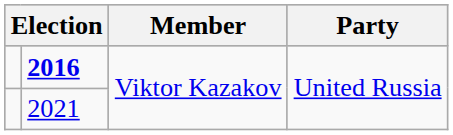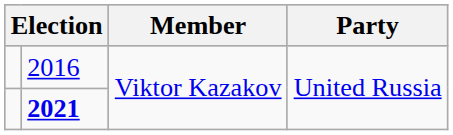(53, 66) bold -> (53, 66) normal
(53, 108) normal -> (53, 108) bold
